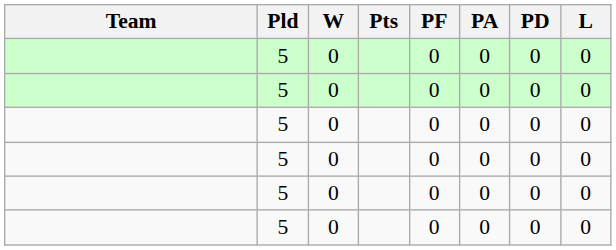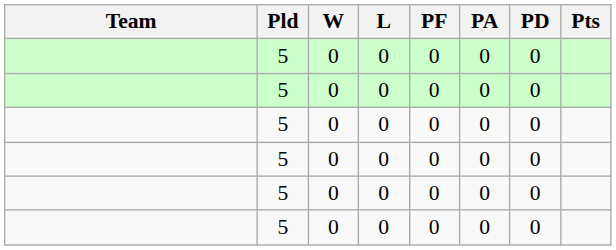columns swapped: (586, 21) <-> (384, 21)
